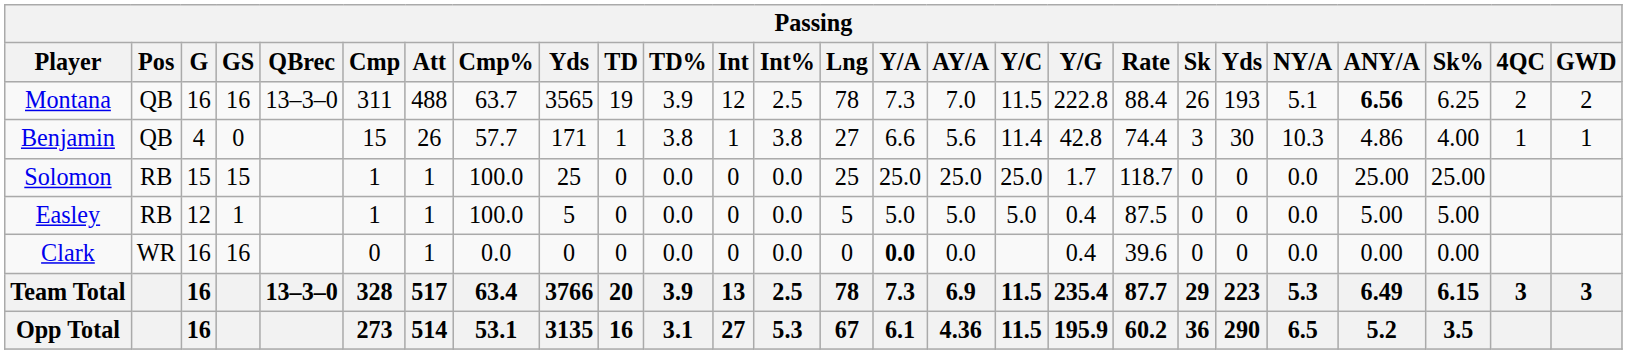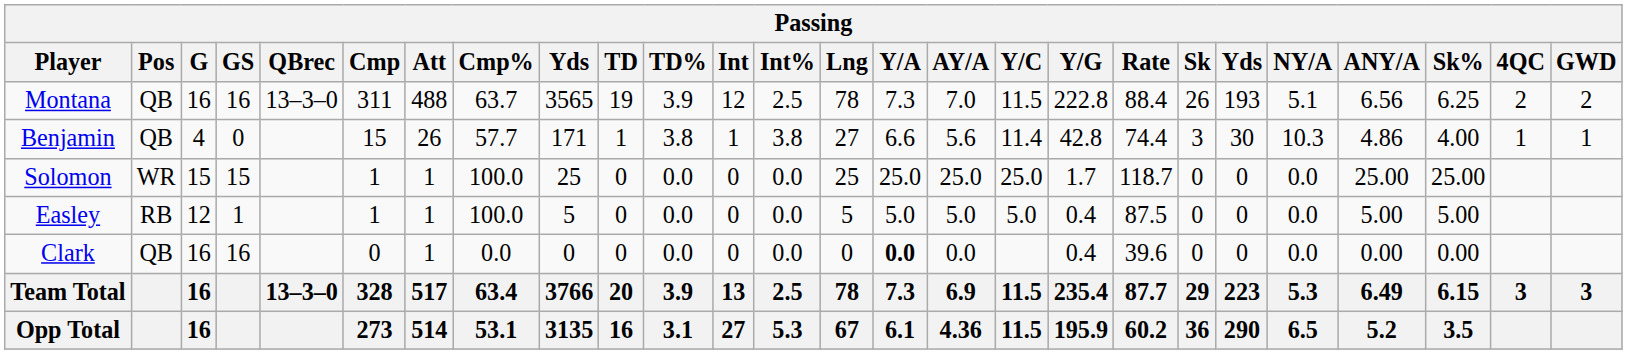(1382, 100) bold -> (1382, 100) normal
(156, 176) RB -> (156, 176) WR
(156, 253) WR -> (156, 253) QB
